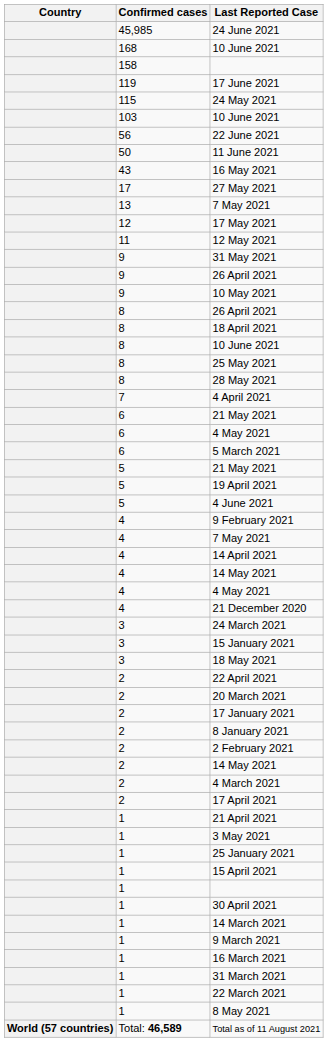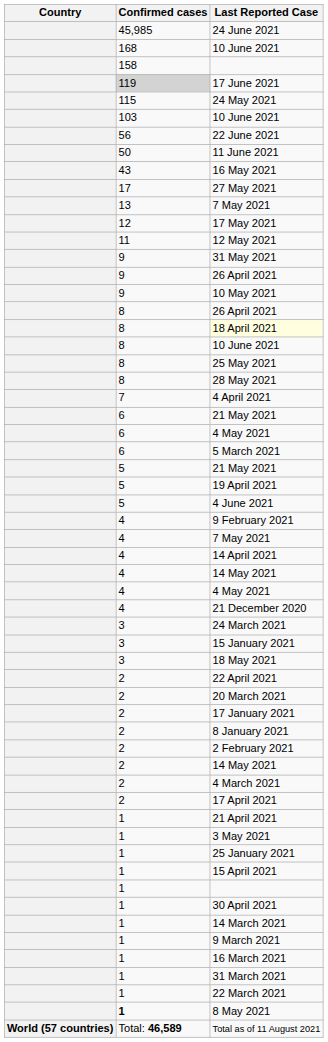(127, 83) no background -> (127, 83) lightgrey background
(245, 328) no background -> (245, 328) lightyellow background
(122, 1011) normal -> (122, 1011) bold
